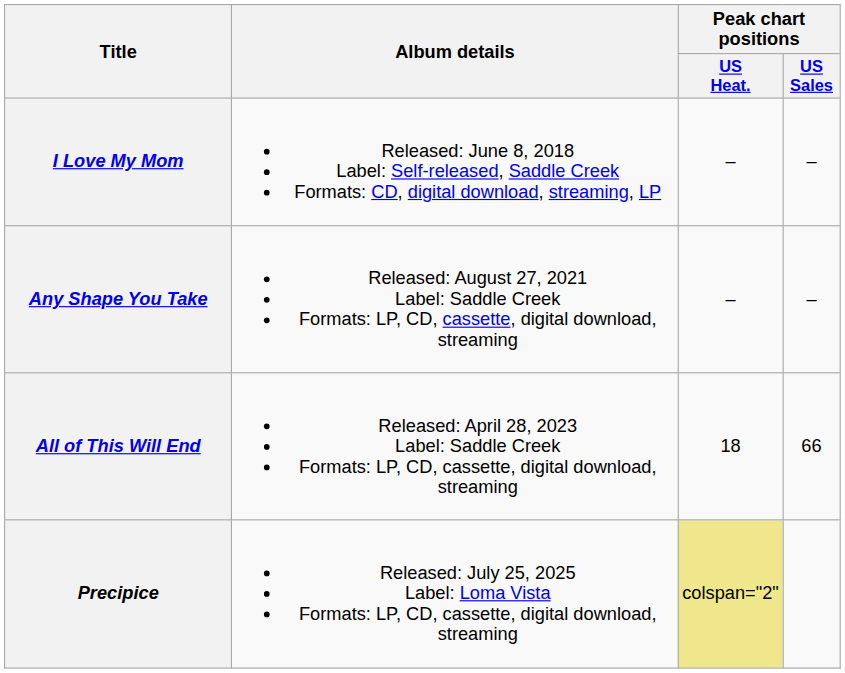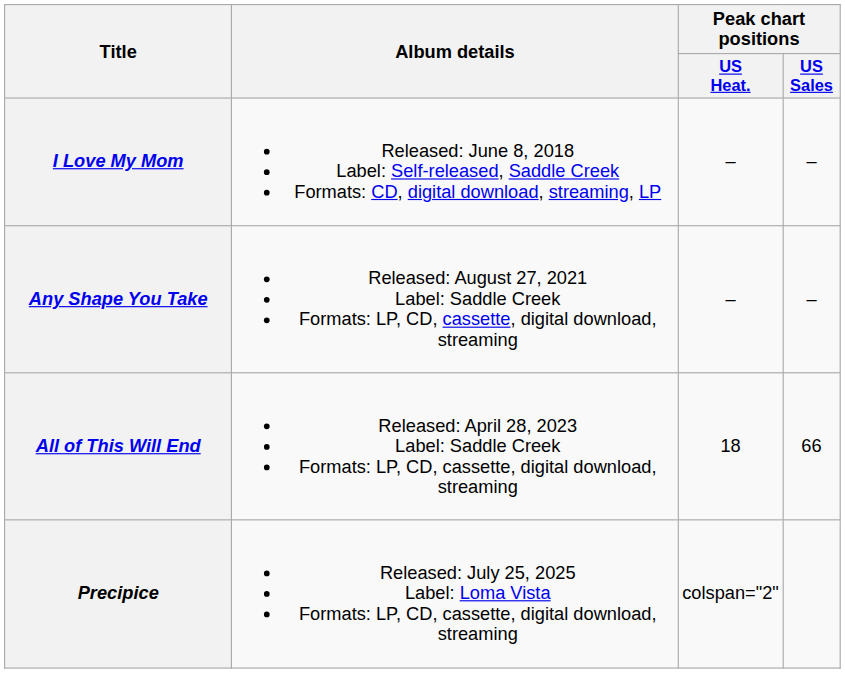(731, 593) khaki background -> (731, 593) no background
